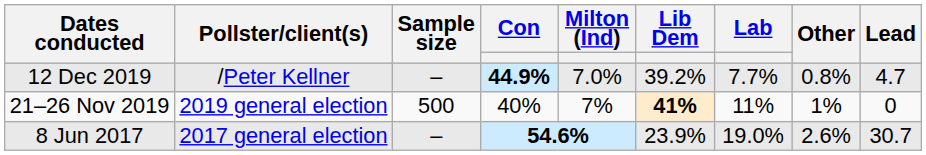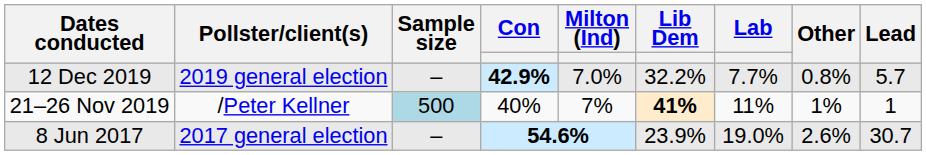(283, 77) /Peter Kellner -> (283, 77) 2019 general election
(519, 77) 44.9% -> (519, 77) 42.9%
(675, 77) 39.2% -> (675, 77) 32.2%
(891, 77) 4.7 -> (891, 77) 5.7
(283, 106) 2019 general election -> (283, 106) /Peter Kellner
(436, 106) no background -> (436, 106) lightblue background
(891, 106) 0 -> (891, 106) 1
